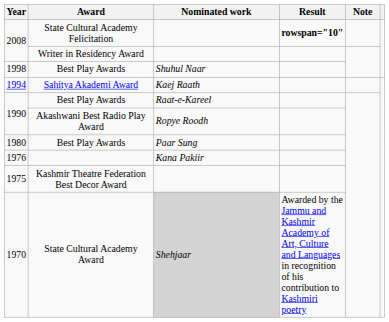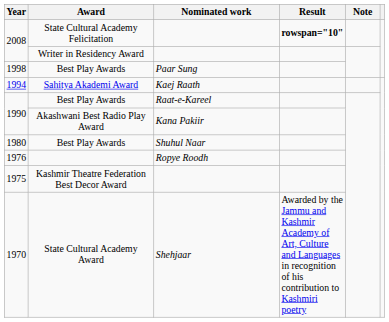(181, 69) Shuhul Naar -> (177, 69) Paar Sung
(182, 121) Ropye Roodh -> (180, 121) Kana Pakiir
(177, 142) Paar Sung -> (181, 142) Shuhul Naar
(180, 158) Kana Pakiir -> (182, 158) Ropye Roodh
(173, 254) lightgrey background -> (173, 254) no background
